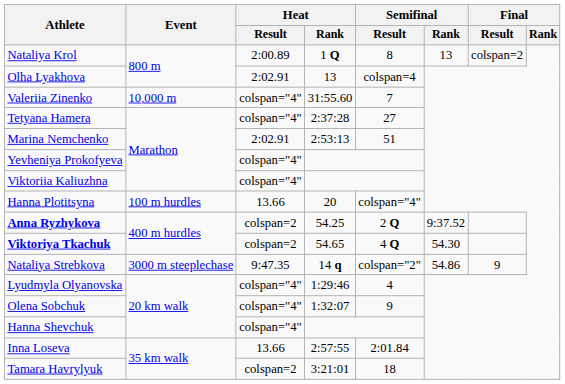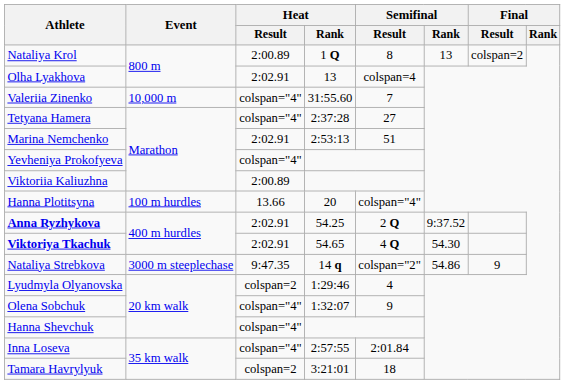(270, 181) colspan="4" -> (270, 181) 2:00.89
(270, 223) colspan=2 -> (270, 223) 2:02.91
(270, 244) colspan=2 -> (270, 244) 2:02.91
(270, 285) colspan="4" -> (270, 285) colspan=2
(270, 348) 13.66 -> (270, 348) colspan="4"
